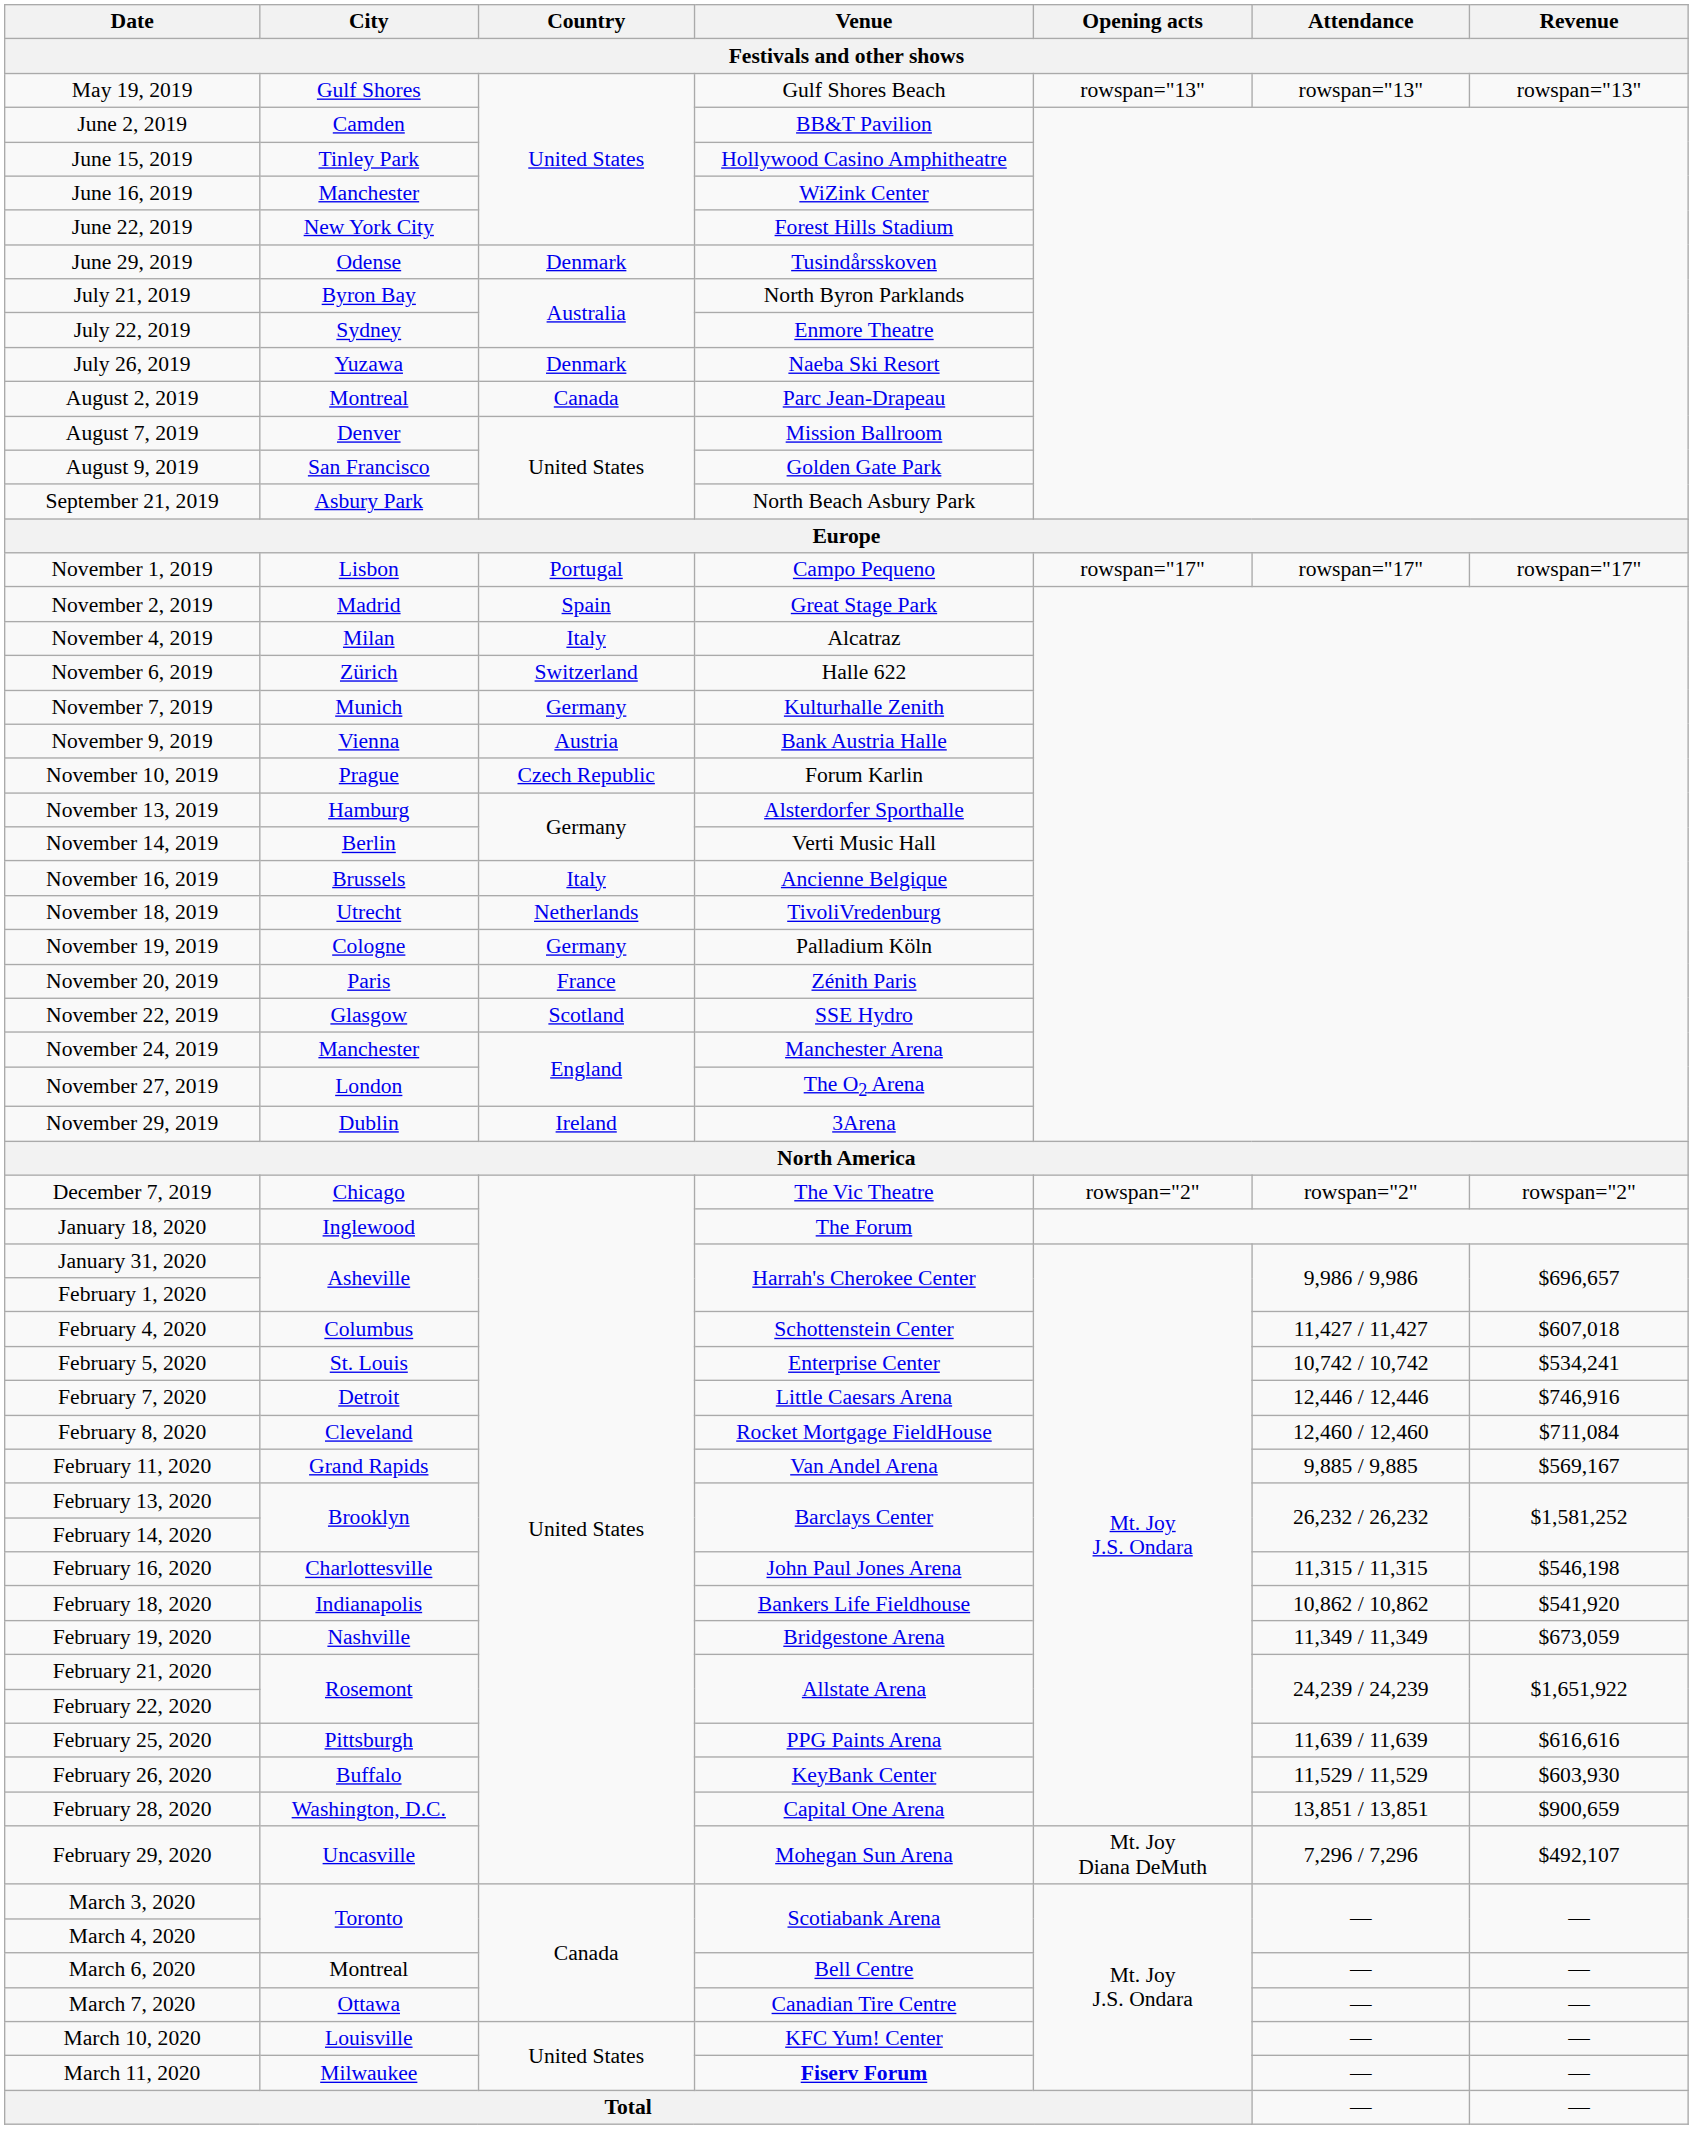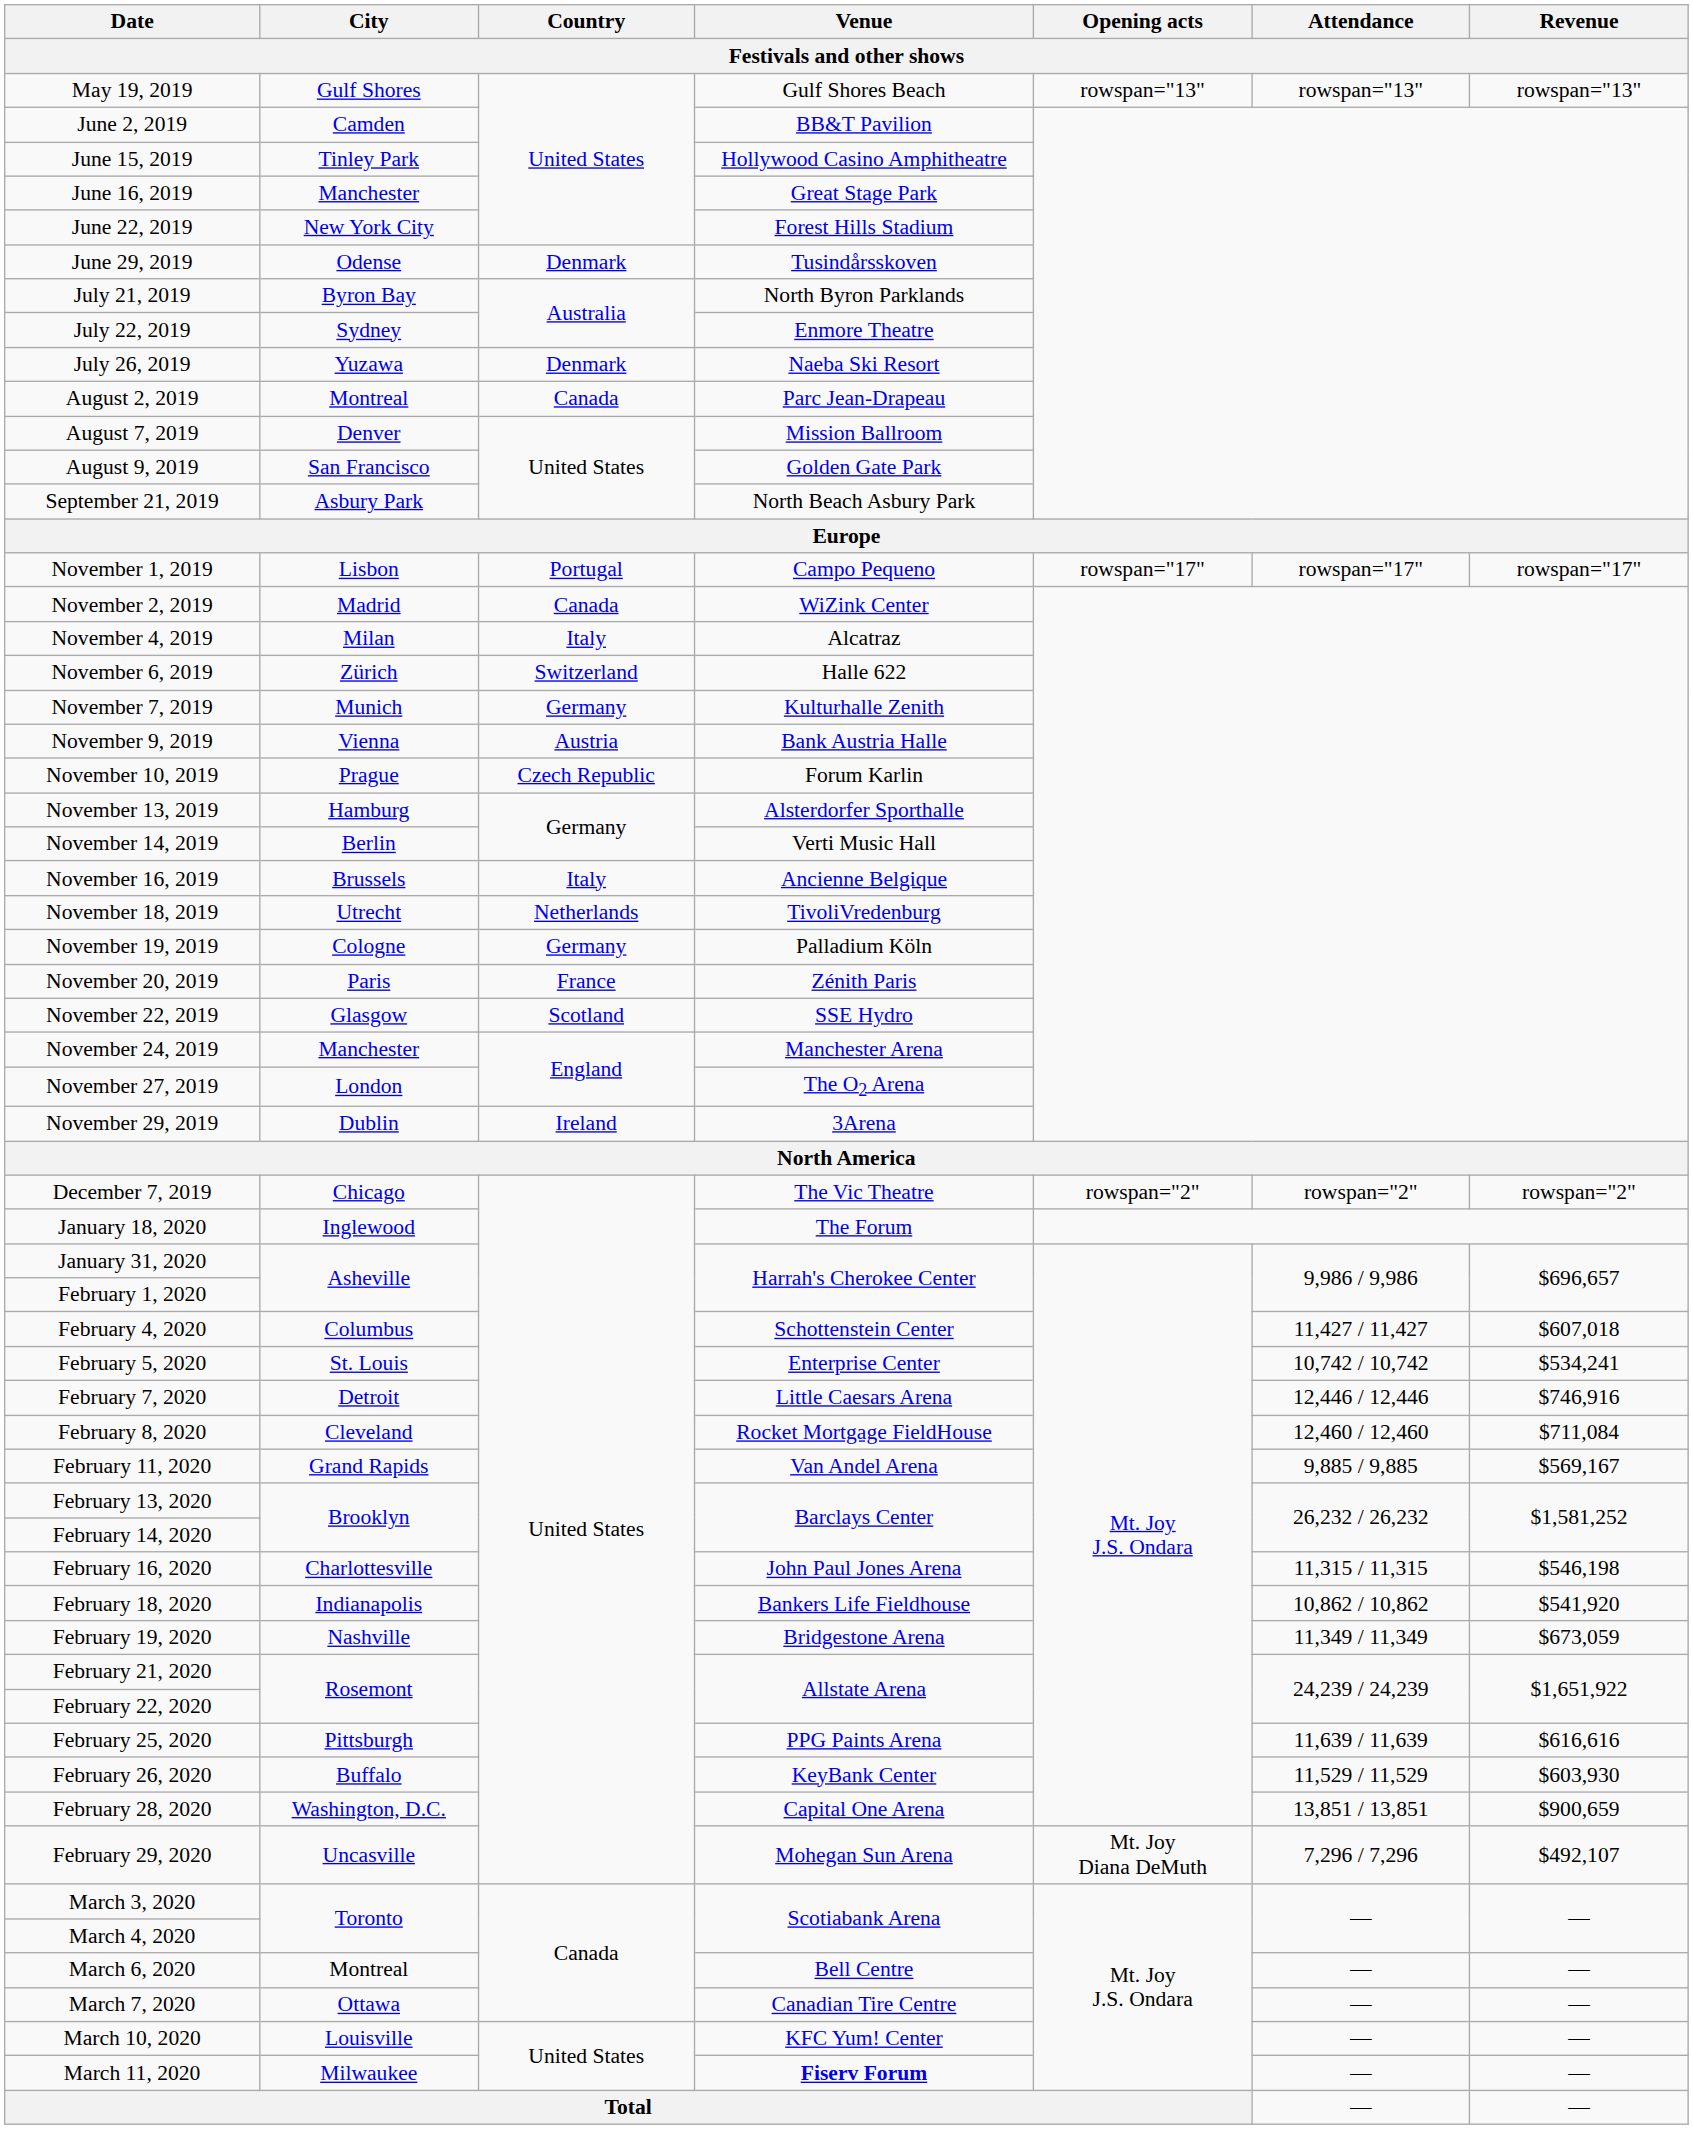(864, 192) WiZink Center -> (864, 192) Great Stage Park
(586, 603) Spain -> (586, 603) Canada
(864, 603) Great Stage Park -> (864, 603) WiZink Center
